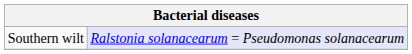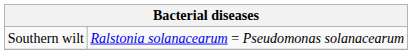(247, 37) lavender background -> (247, 37) no background
